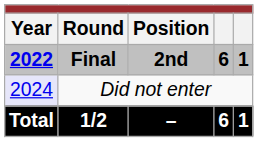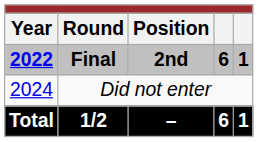(31, 90) lavender background -> (31, 90) no background
